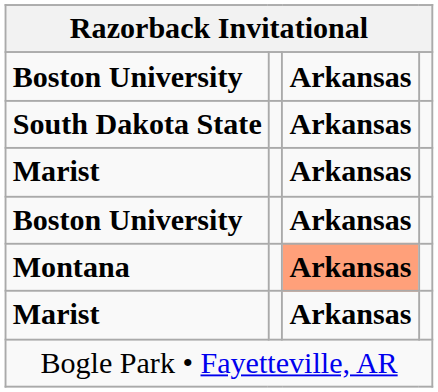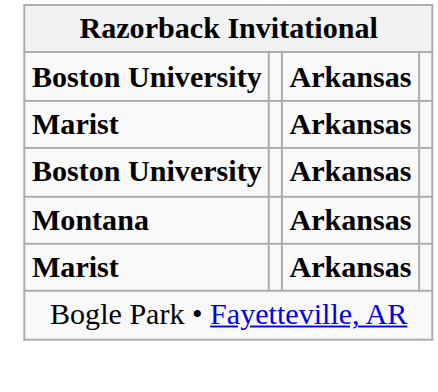- row: (137, 123)
(350, 266) lightsalmon background -> (350, 219) no background
